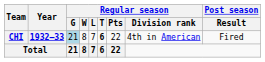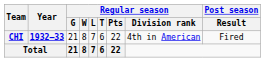(73, 38) lightblue background -> (73, 38) no background
(102, 38) bold -> (102, 38) normal
